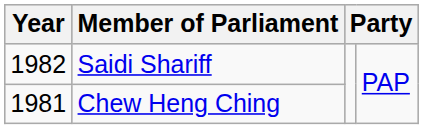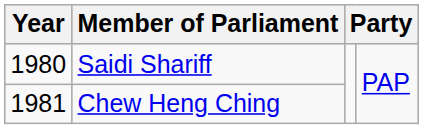(38, 63) 1982 -> (38, 63) 1980
